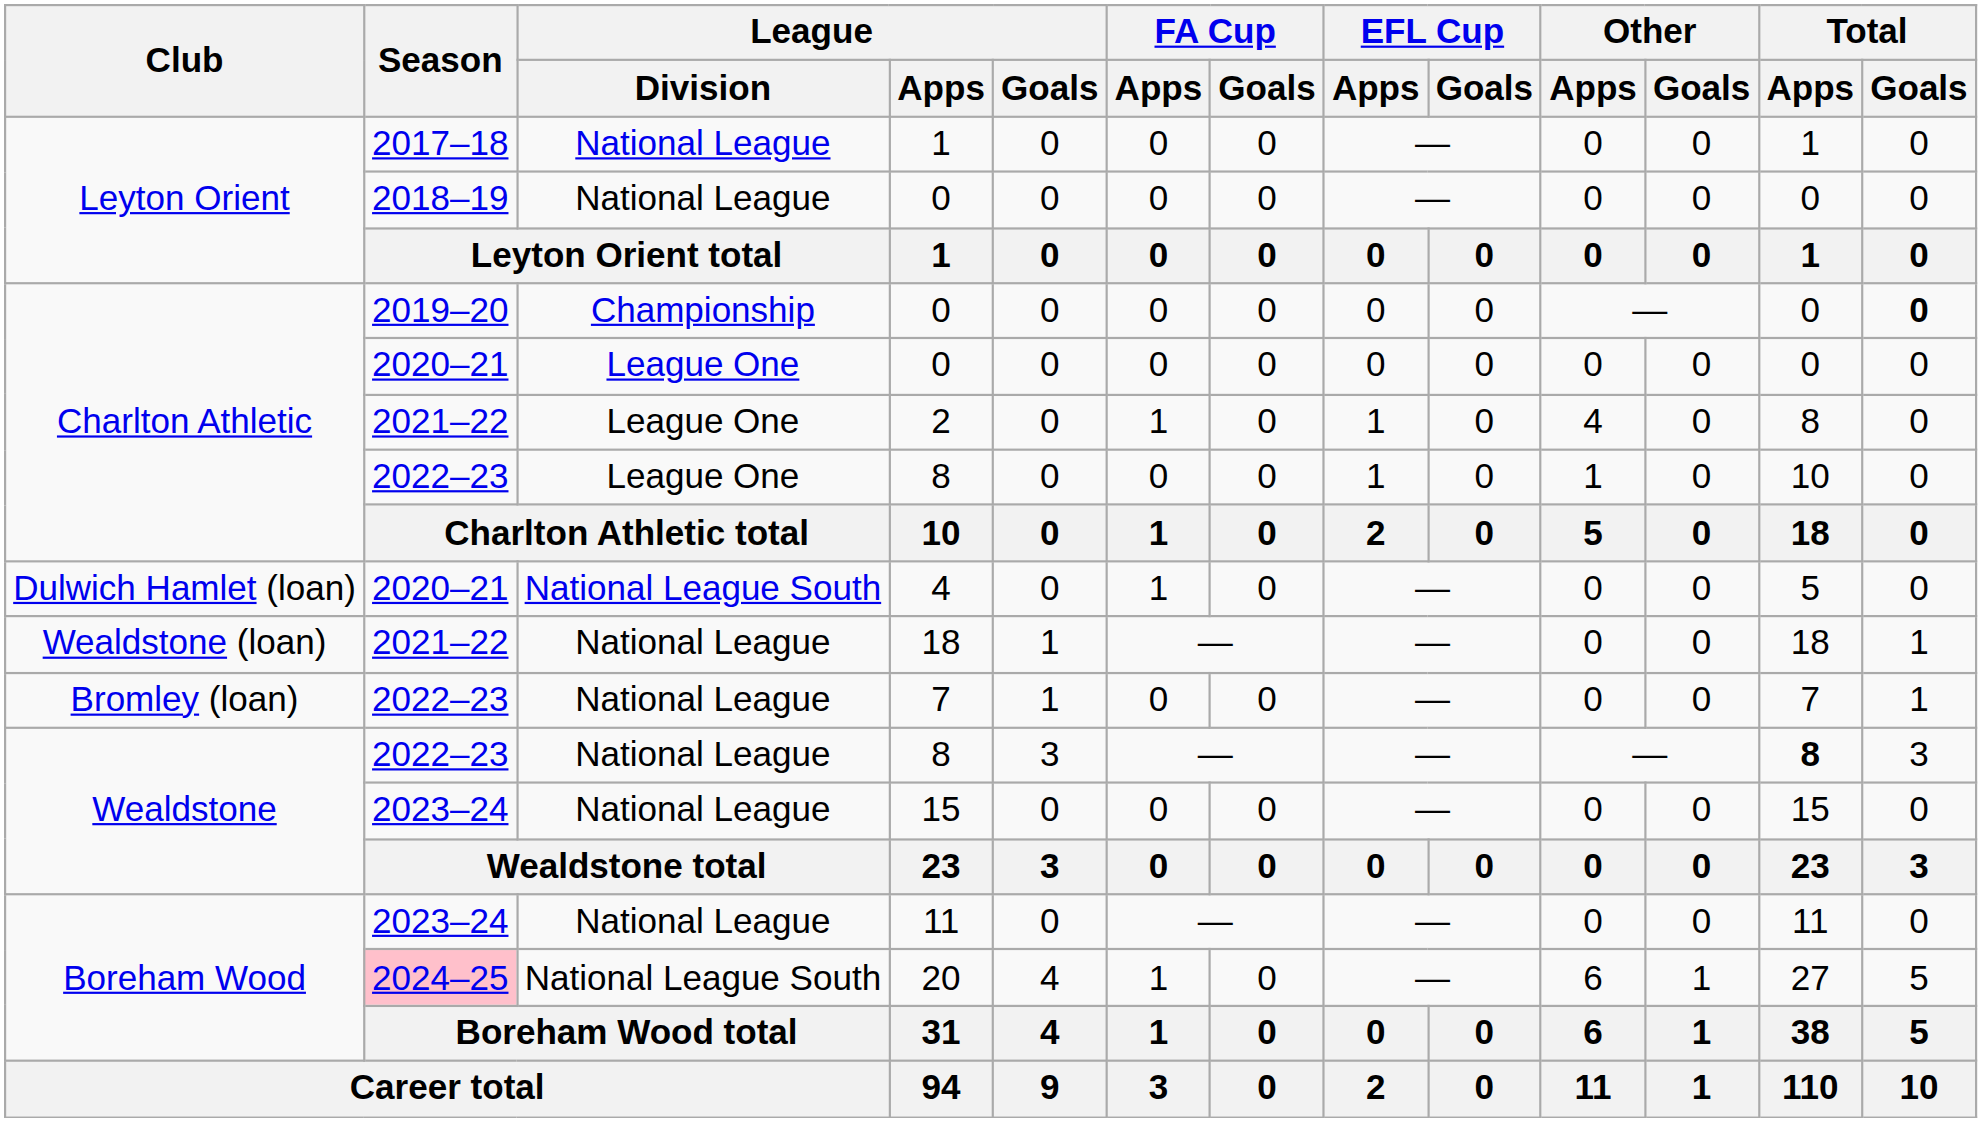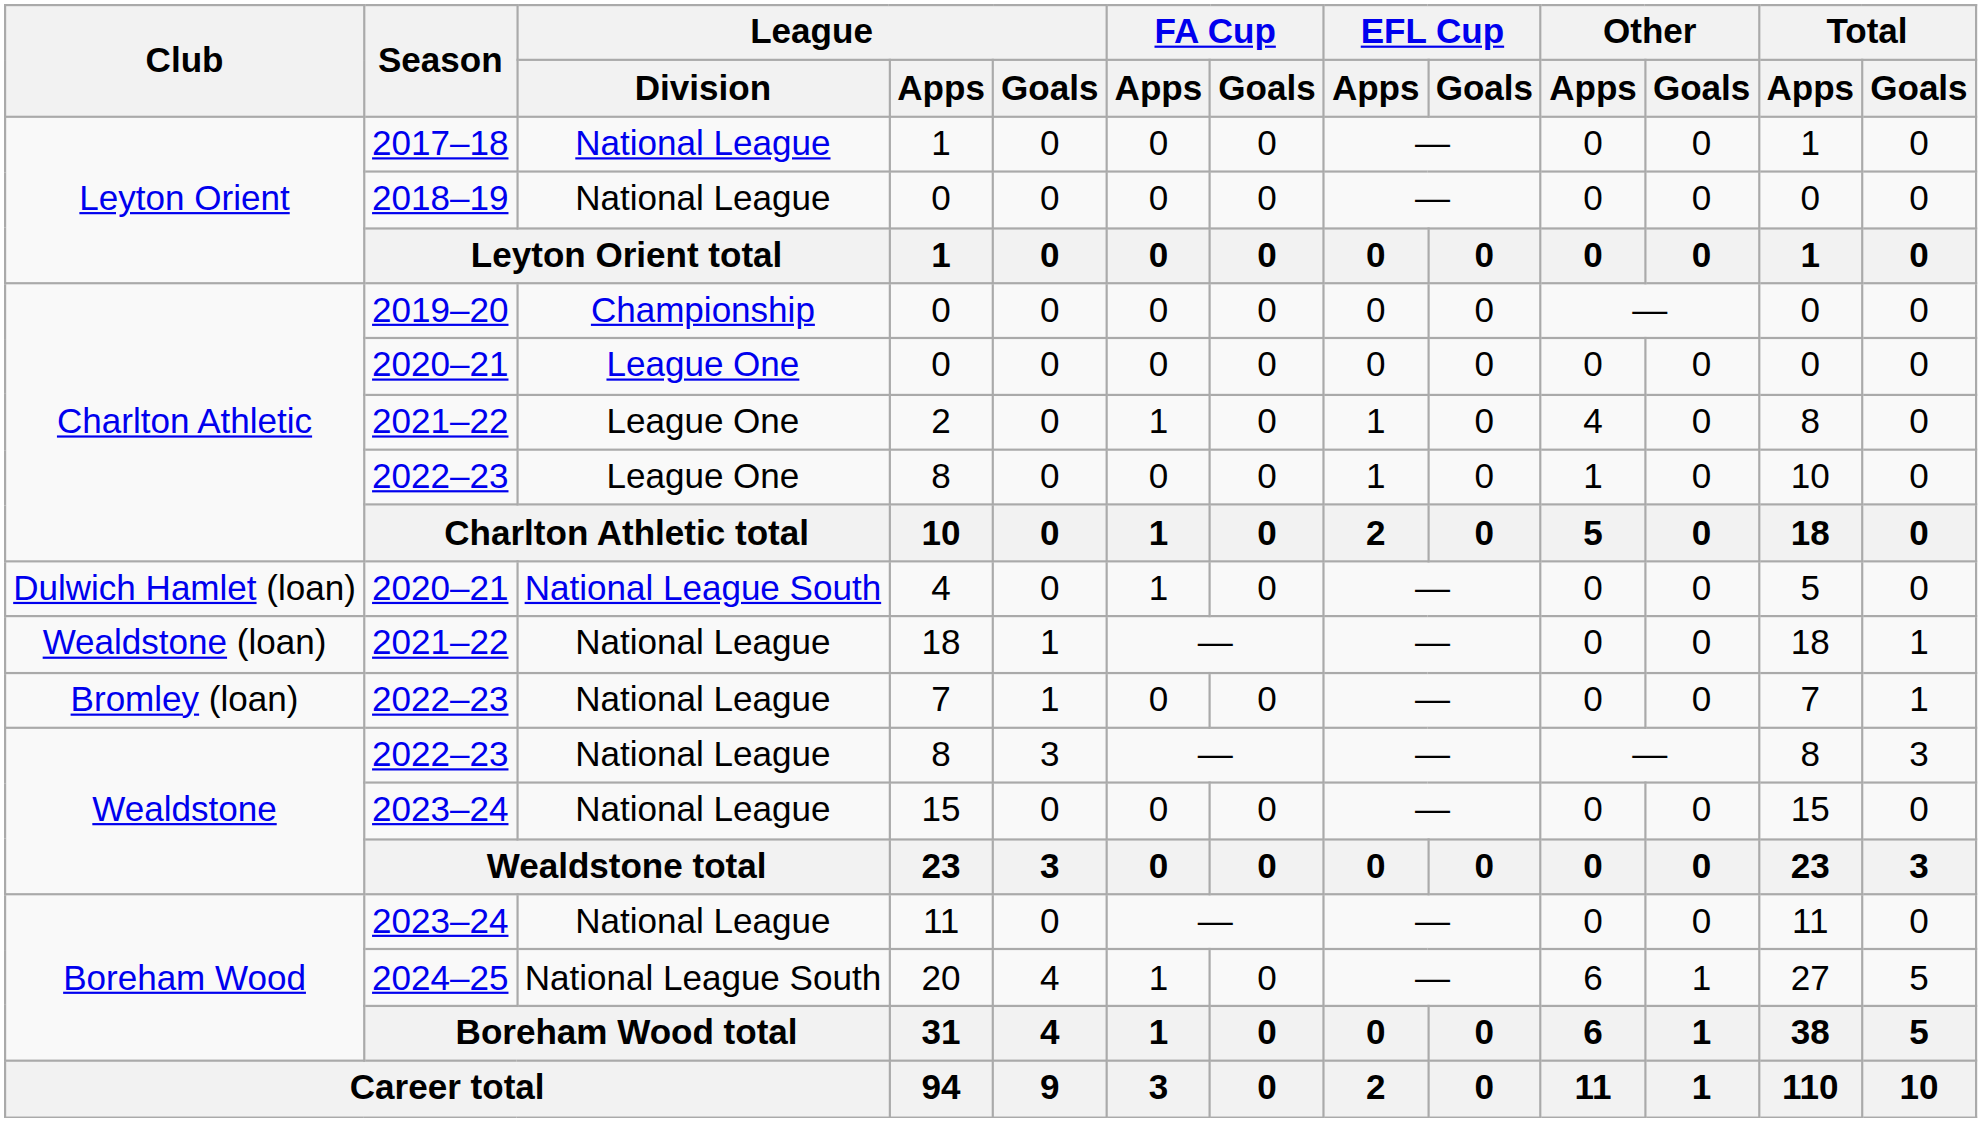(1919, 310) bold -> (1919, 310) normal
(1810, 754) bold -> (1810, 754) normal
(440, 976) pink background -> (440, 976) no background
